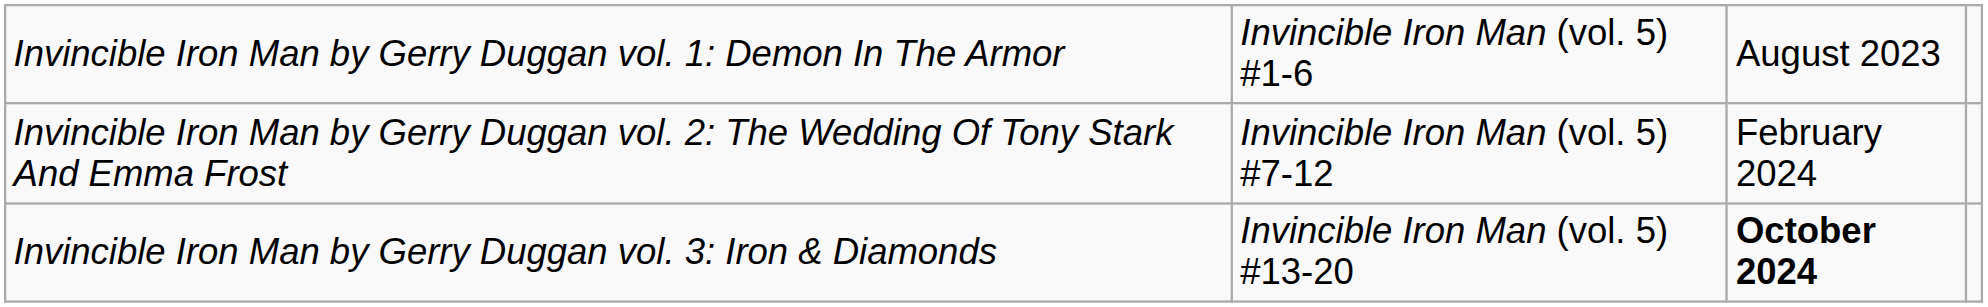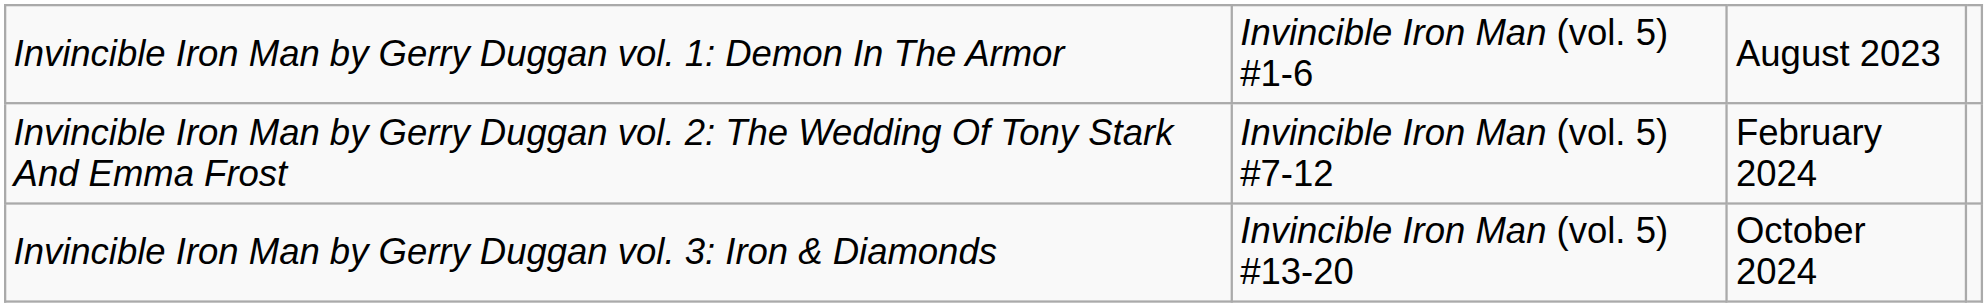(1806, 251) bold -> (1801, 251) normal
